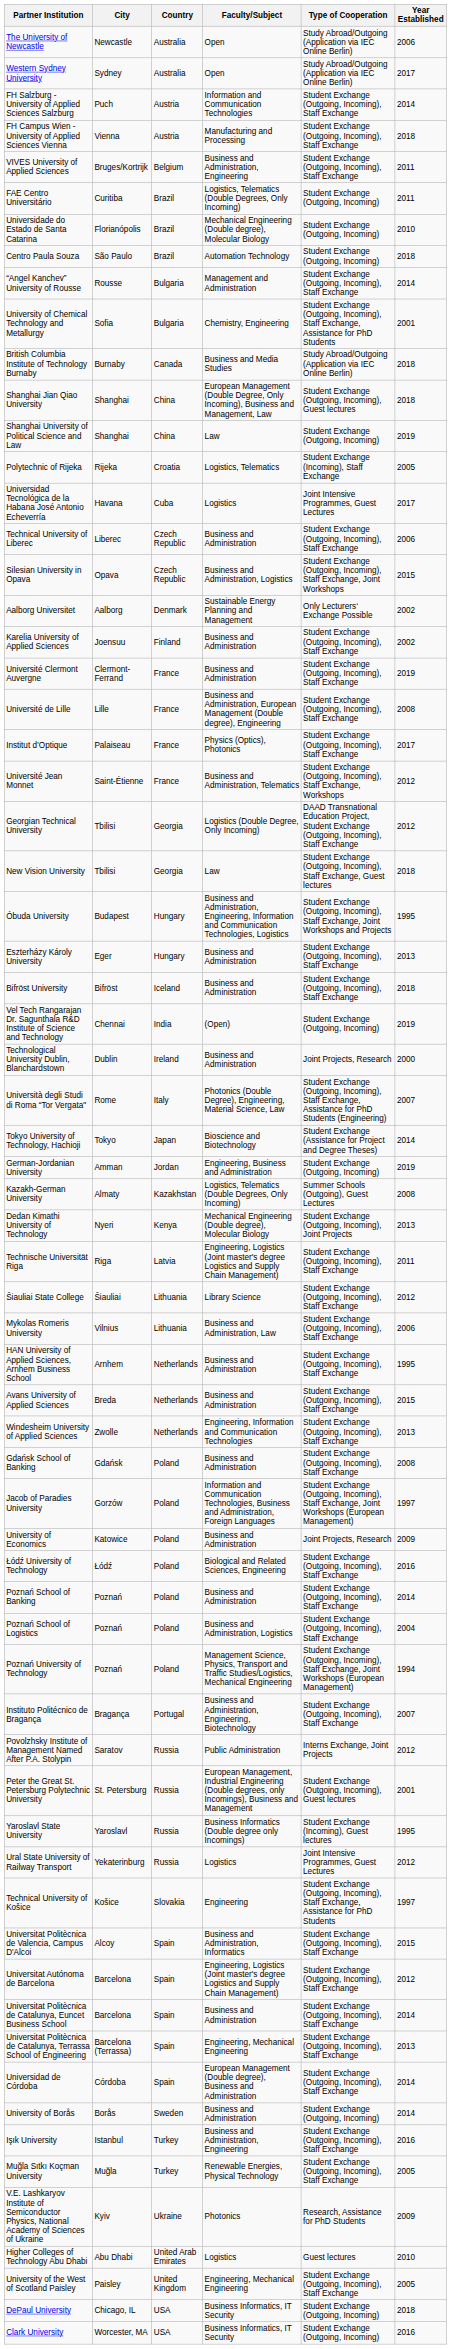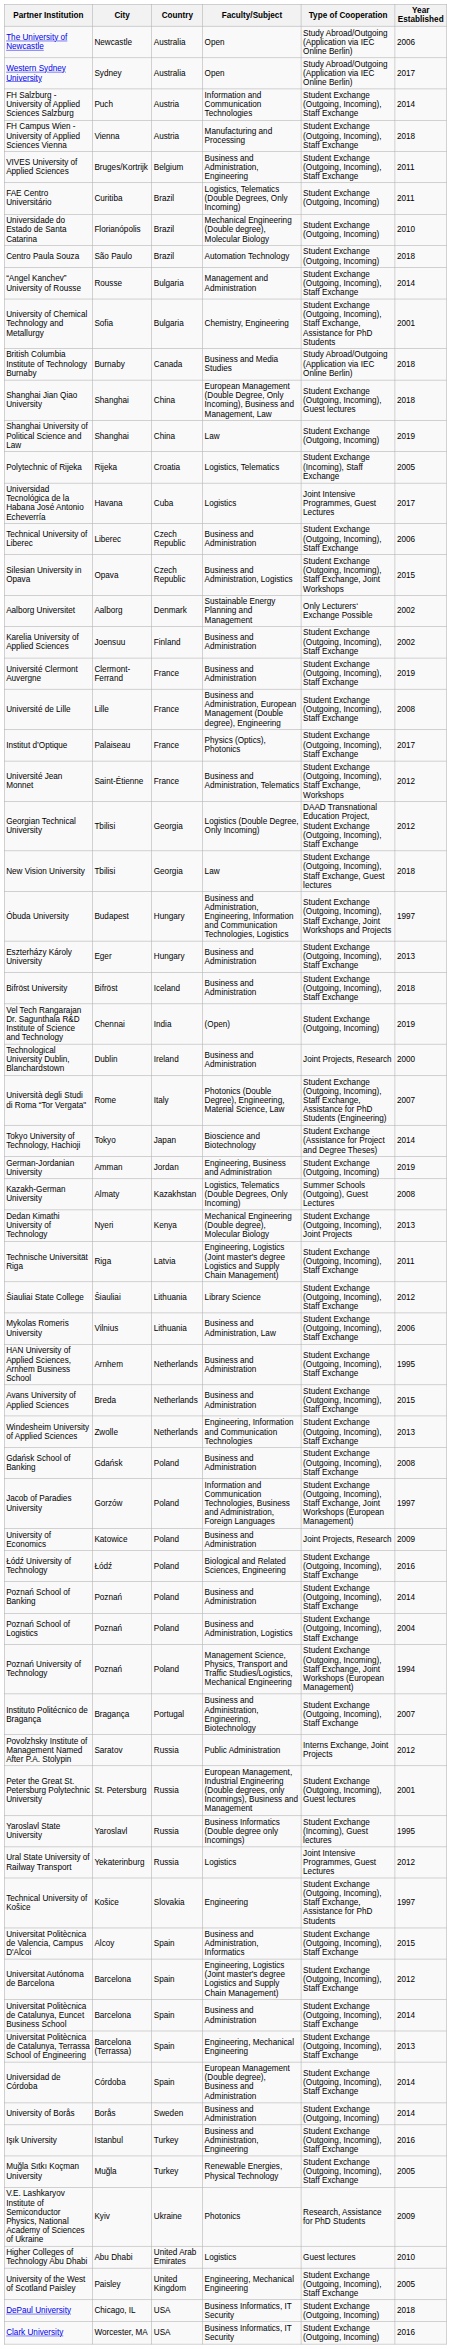(406, 916) 1995 -> (406, 916) 1997
